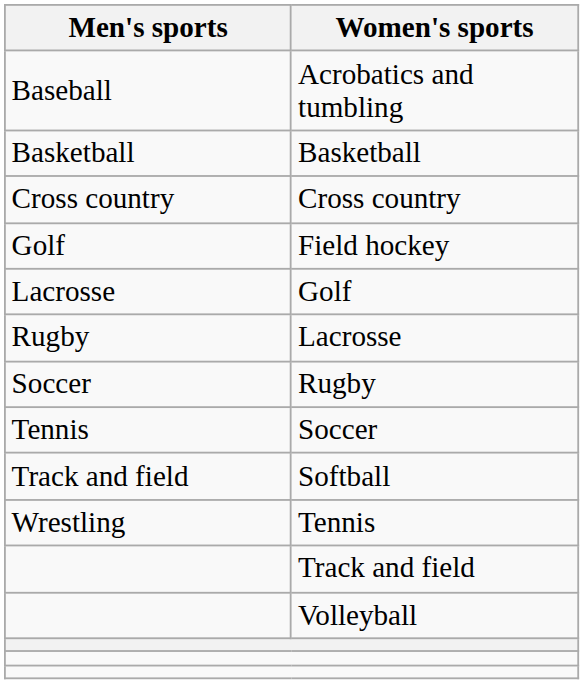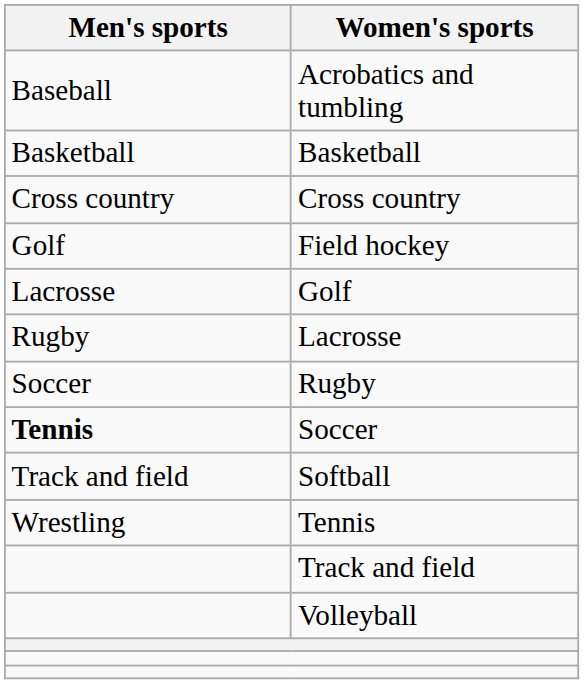(50, 429) normal -> (52, 429) bold
